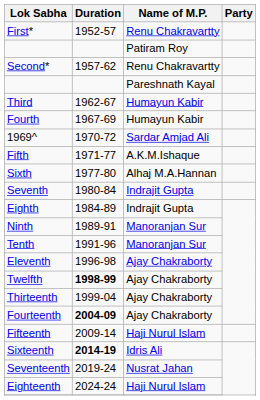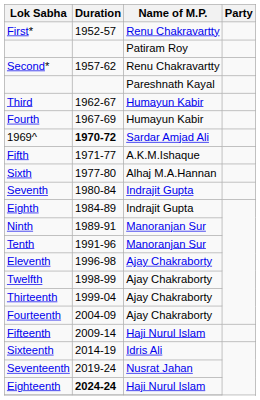(96, 137) normal -> (96, 137) bold
(96, 279) bold -> (96, 279) normal
(96, 315) bold -> (96, 315) normal
(96, 350) bold -> (96, 350) normal
(96, 386) normal -> (96, 386) bold
